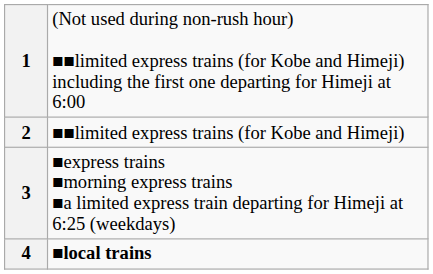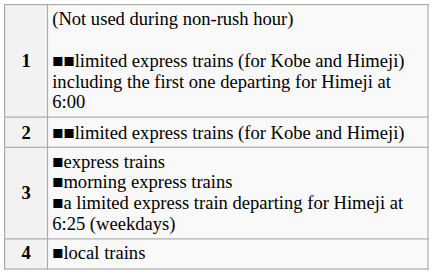(102, 253) bold -> (99, 253) normal
